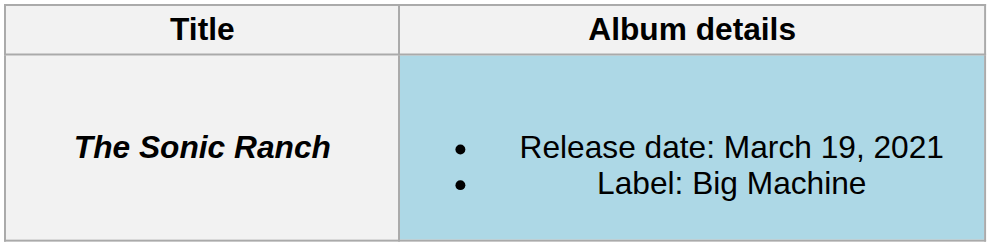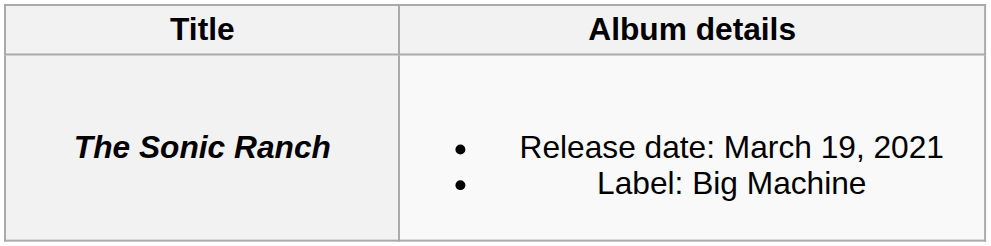(692, 165) lightblue background -> (692, 165) no background
